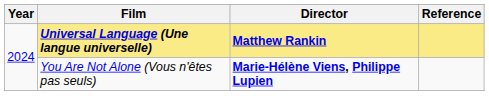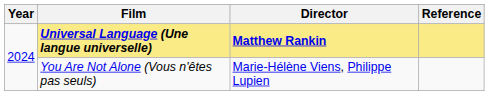(316, 74) bold -> (312, 74) normal
